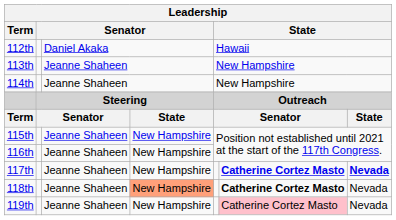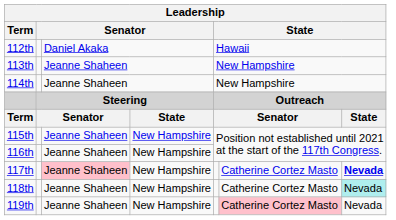(86, 170) no background -> (86, 170) pink background
(283, 170) bold -> (280, 170) normal
(172, 188) lightsalmon background -> (172, 188) no background
(283, 188) bold -> (280, 188) normal
(369, 188) no background -> (363, 188) paleturquoise background
